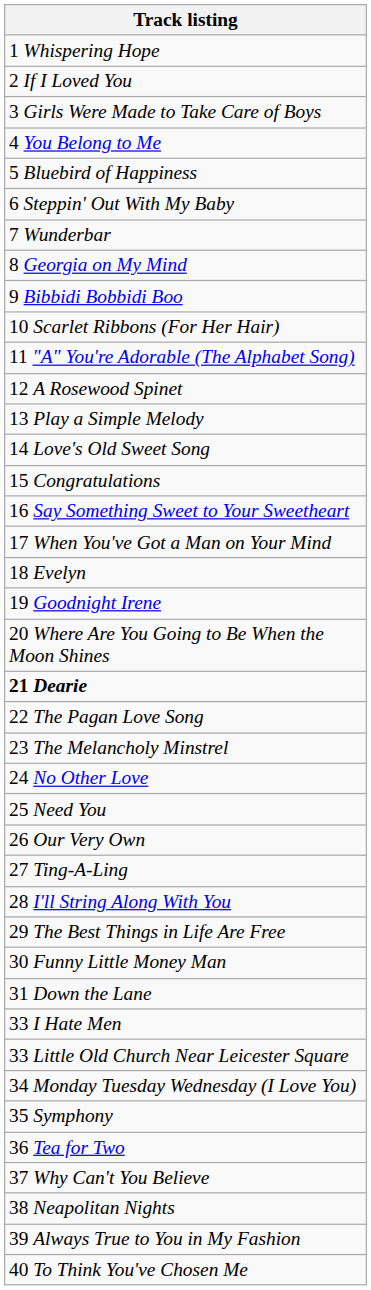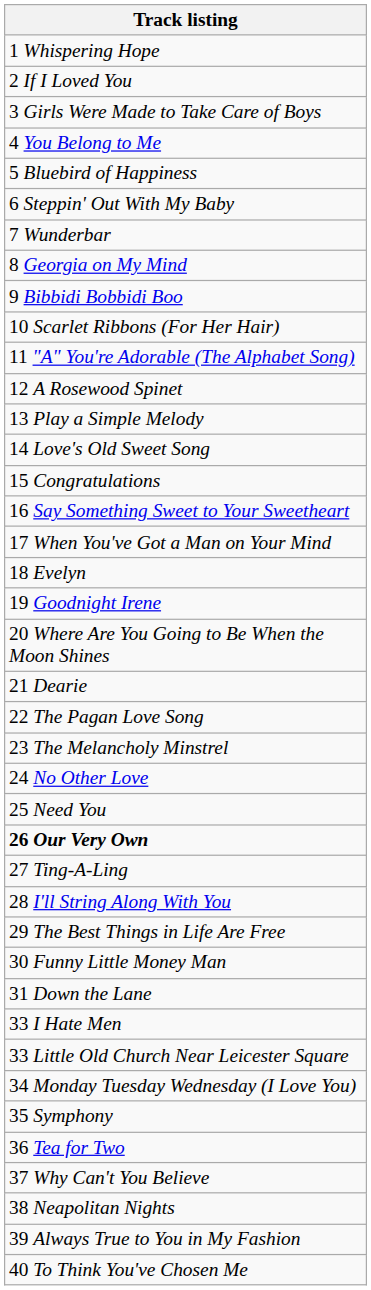(48, 686) bold -> (48, 686) normal
(77, 839) normal -> (79, 839) bold
